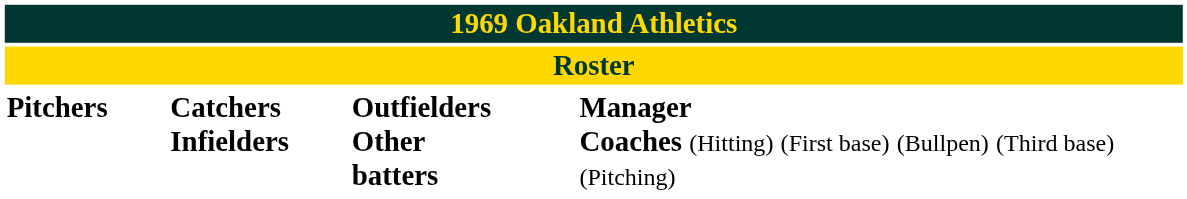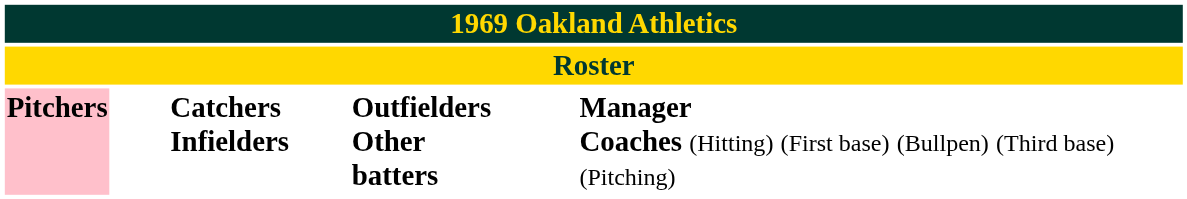(57, 106) no background -> (57, 106) pink background
